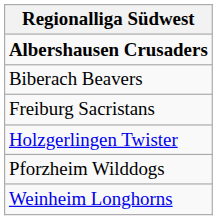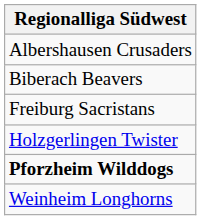(108, 49) bold -> (100, 49) normal
(87, 169) normal -> (91, 169) bold
